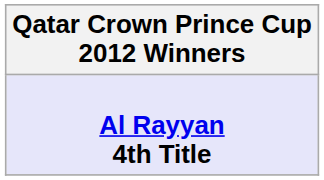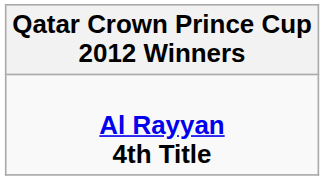(162, 139) lavender background -> (162, 139) no background
